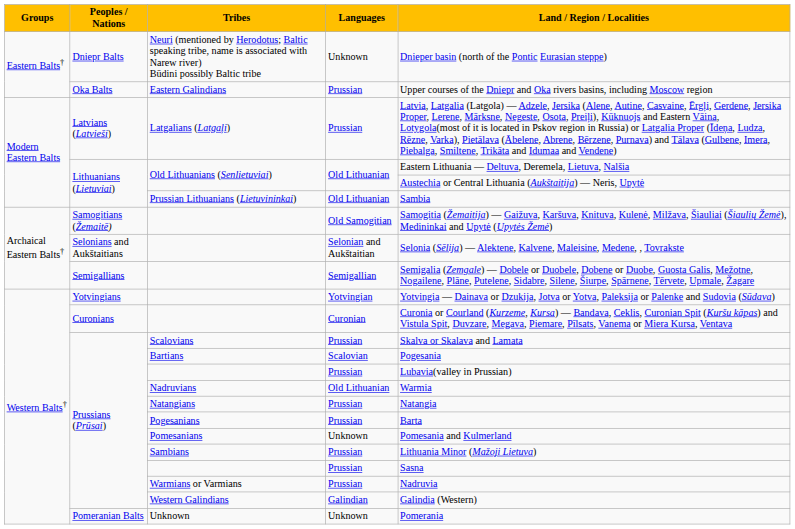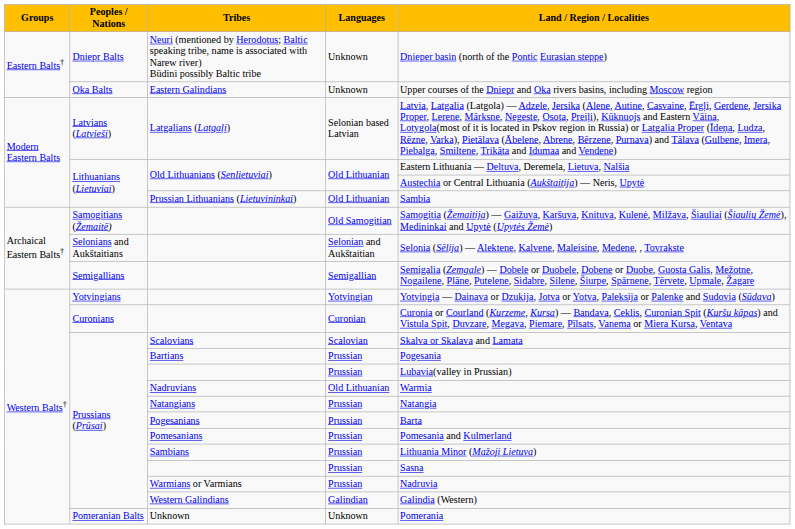(345, 89) Prussian -> (348, 89) Unknown
(345, 128) Prussian -> (358, 128) Selonian based Latvian
(345, 340) Prussian -> (348, 340) Scalovian
(348, 356) Scalovian -> (345, 356) Prussian
(348, 436) Unknown -> (345, 436) Prussian
